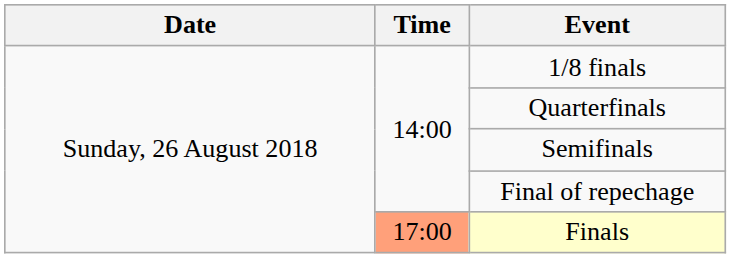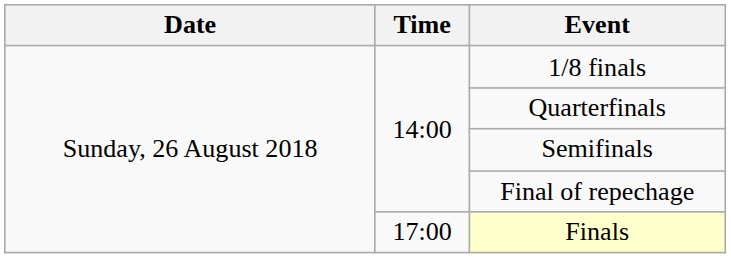(422, 231) lightsalmon background -> (422, 231) no background
